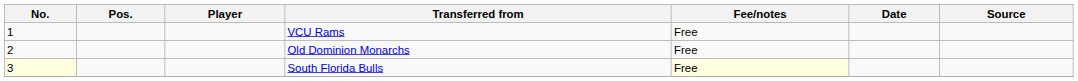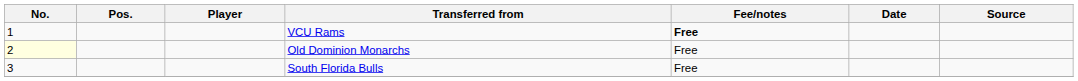(686, 32) normal -> (686, 32) bold
(10, 50) no background -> (10, 50) lightyellow background
(10, 68) lightyellow background -> (10, 68) no background
(686, 68) lightyellow background -> (686, 68) no background
